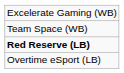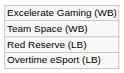(48, 44) bold -> (47, 44) normal
